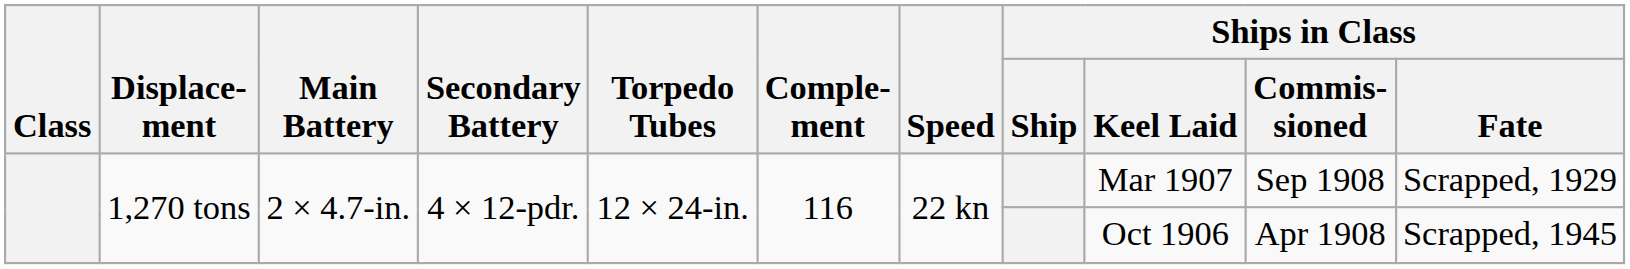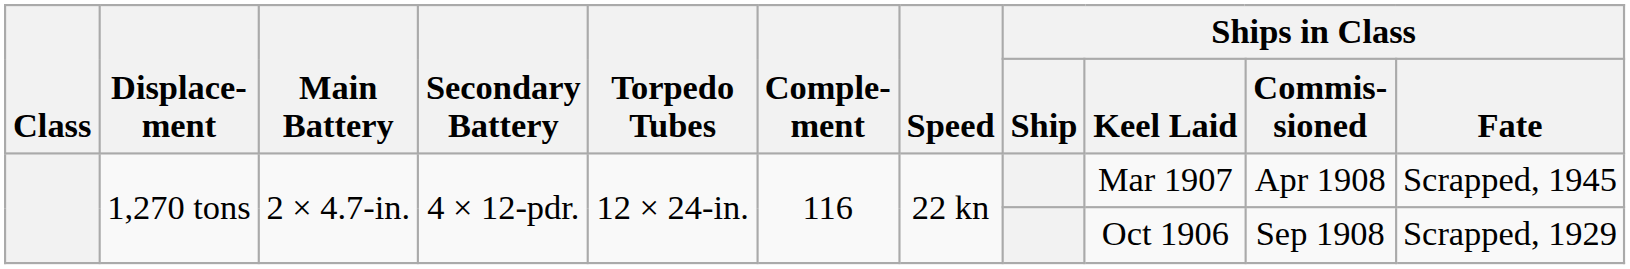(1320, 179) Sep 1908 -> (1320, 179) Apr 1908
(1510, 179) Scrapped, 1929 -> (1510, 179) Scrapped, 1945
(1320, 234) Apr 1908 -> (1320, 234) Sep 1908
(1510, 234) Scrapped, 1945 -> (1510, 234) Scrapped, 1929
